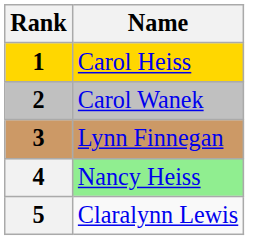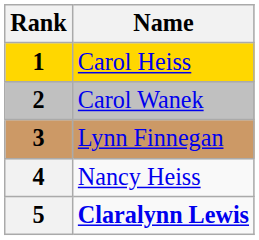(139, 176) lightgreen background -> (139, 176) no background
(158, 215) normal -> (163, 215) bold
